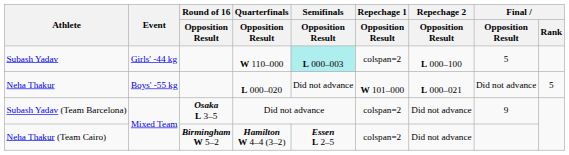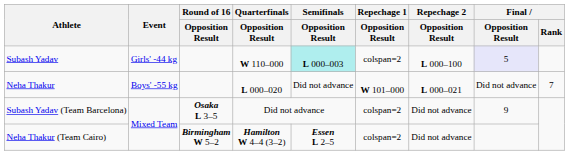(506, 59) no background -> (506, 59) lavender background
(551, 85) 5 -> (551, 85) 7
